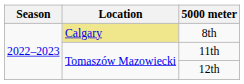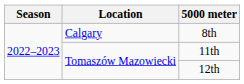(83, 32) khaki background -> (83, 32) no background
